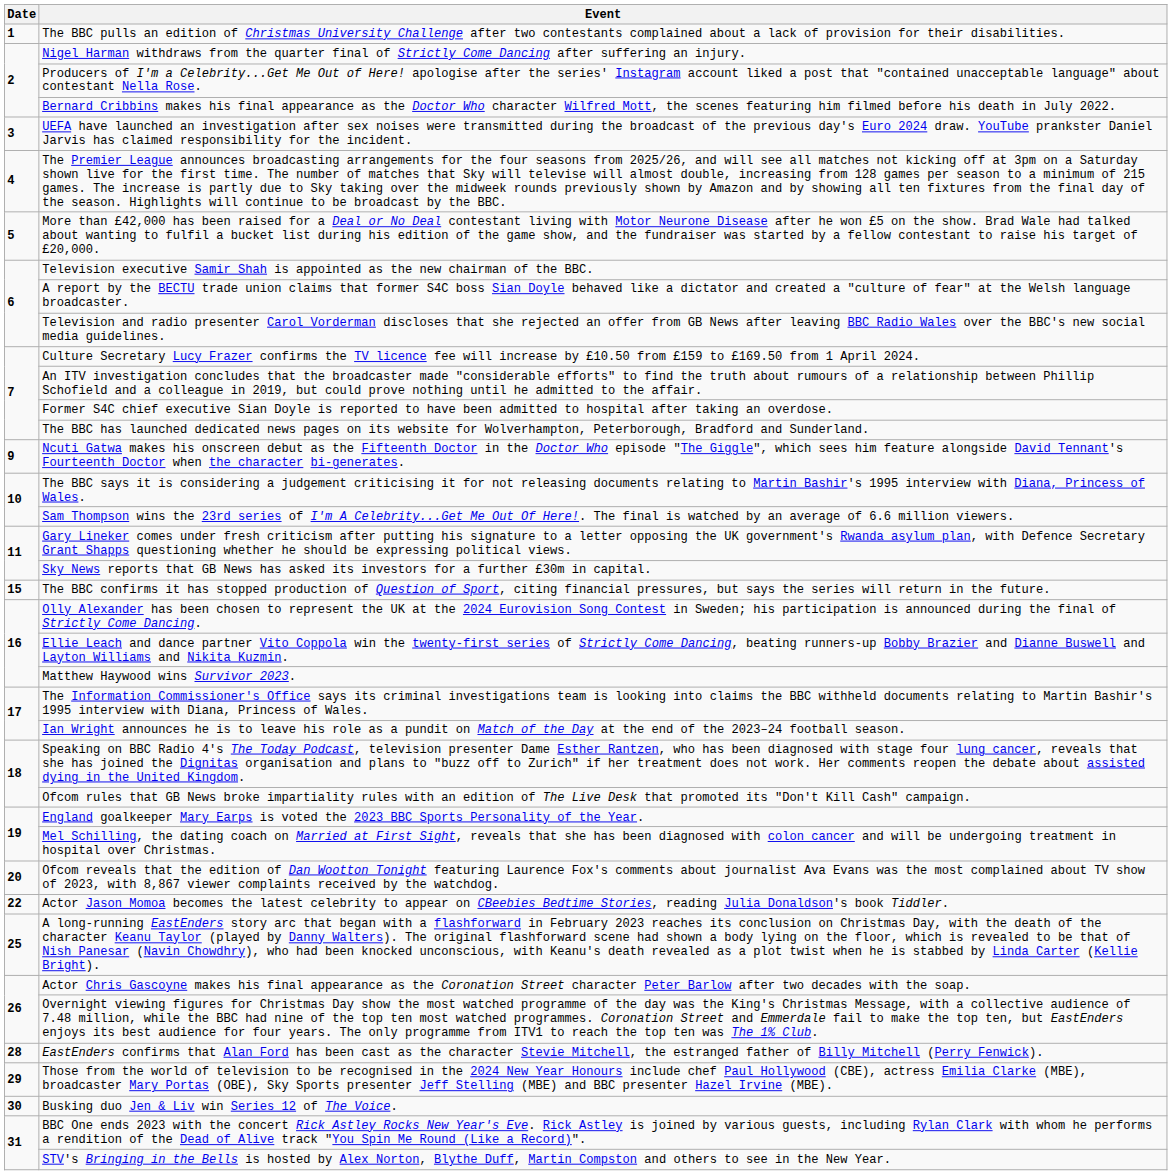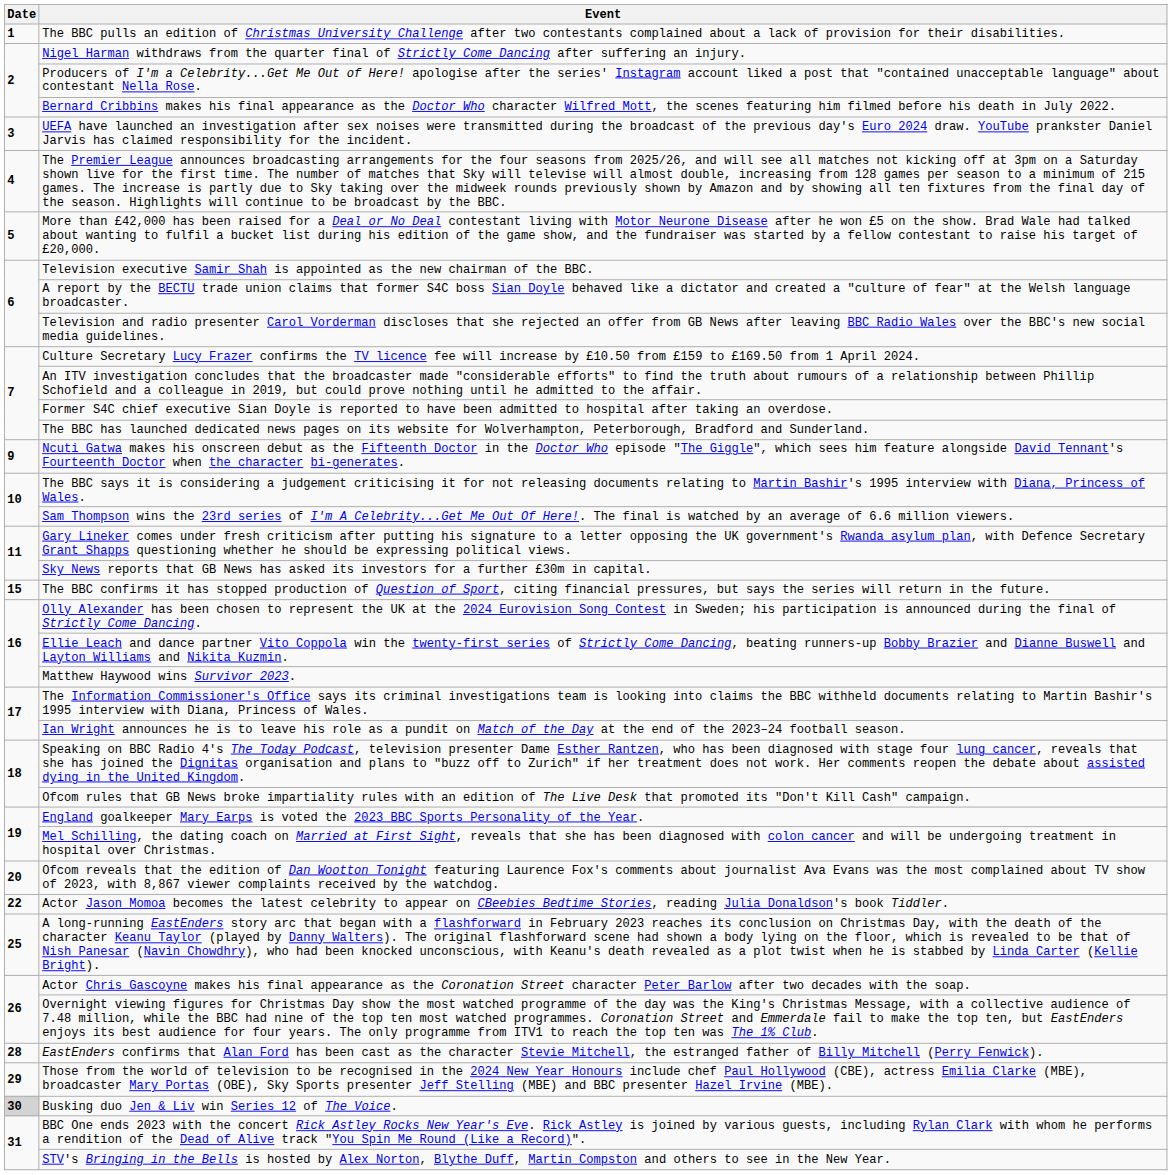(15, 1106) no background -> (15, 1106) lightgrey background
